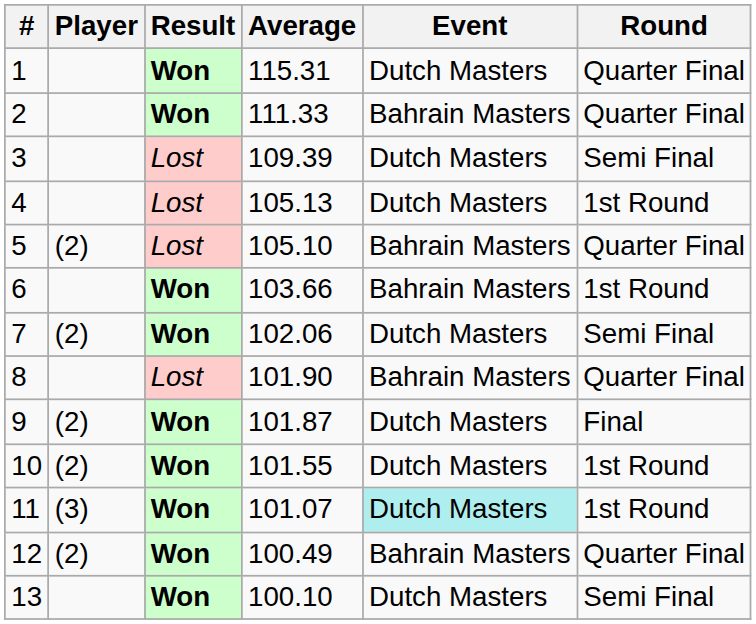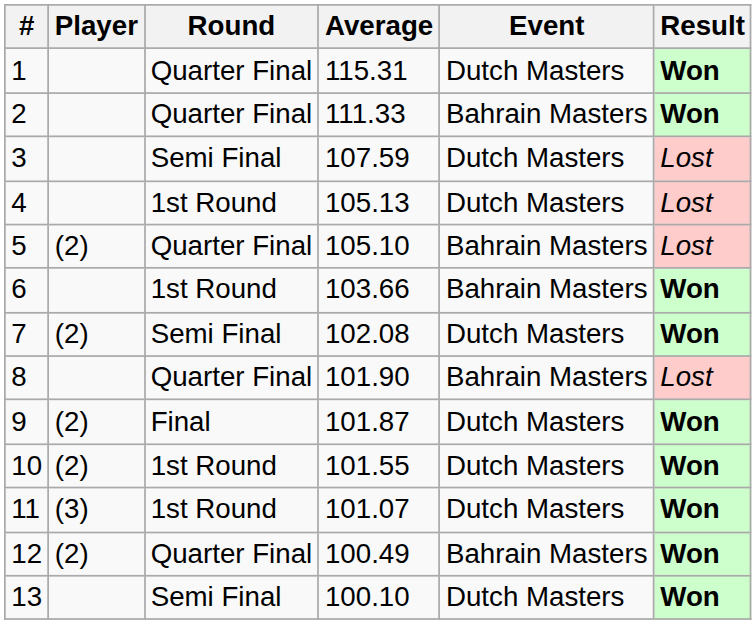columns swapped: (664, 26) <-> (193, 26)
(290, 158) 109.39 -> (367, 158) 107.59
(290, 333) 102.06 -> (367, 333) 102.08
(458, 509) paleturquoise background -> (535, 509) no background
